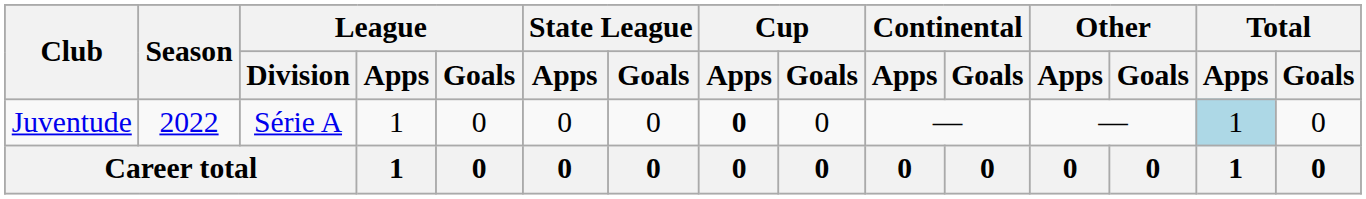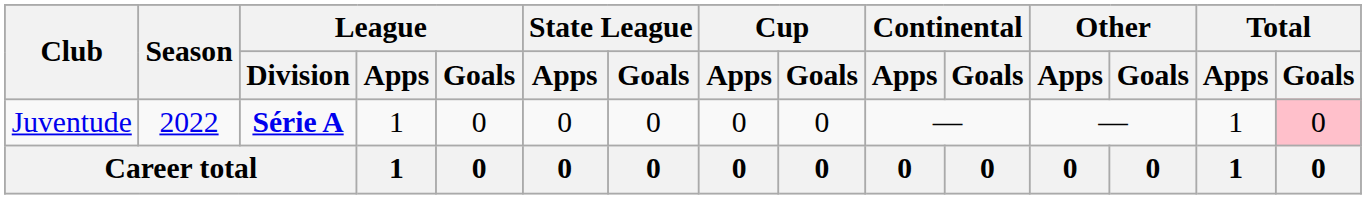(298, 121) normal -> (298, 121) bold
(739, 121) bold -> (739, 121) normal
(1236, 121) lightblue background -> (1236, 121) no background
(1318, 121) no background -> (1318, 121) pink background
